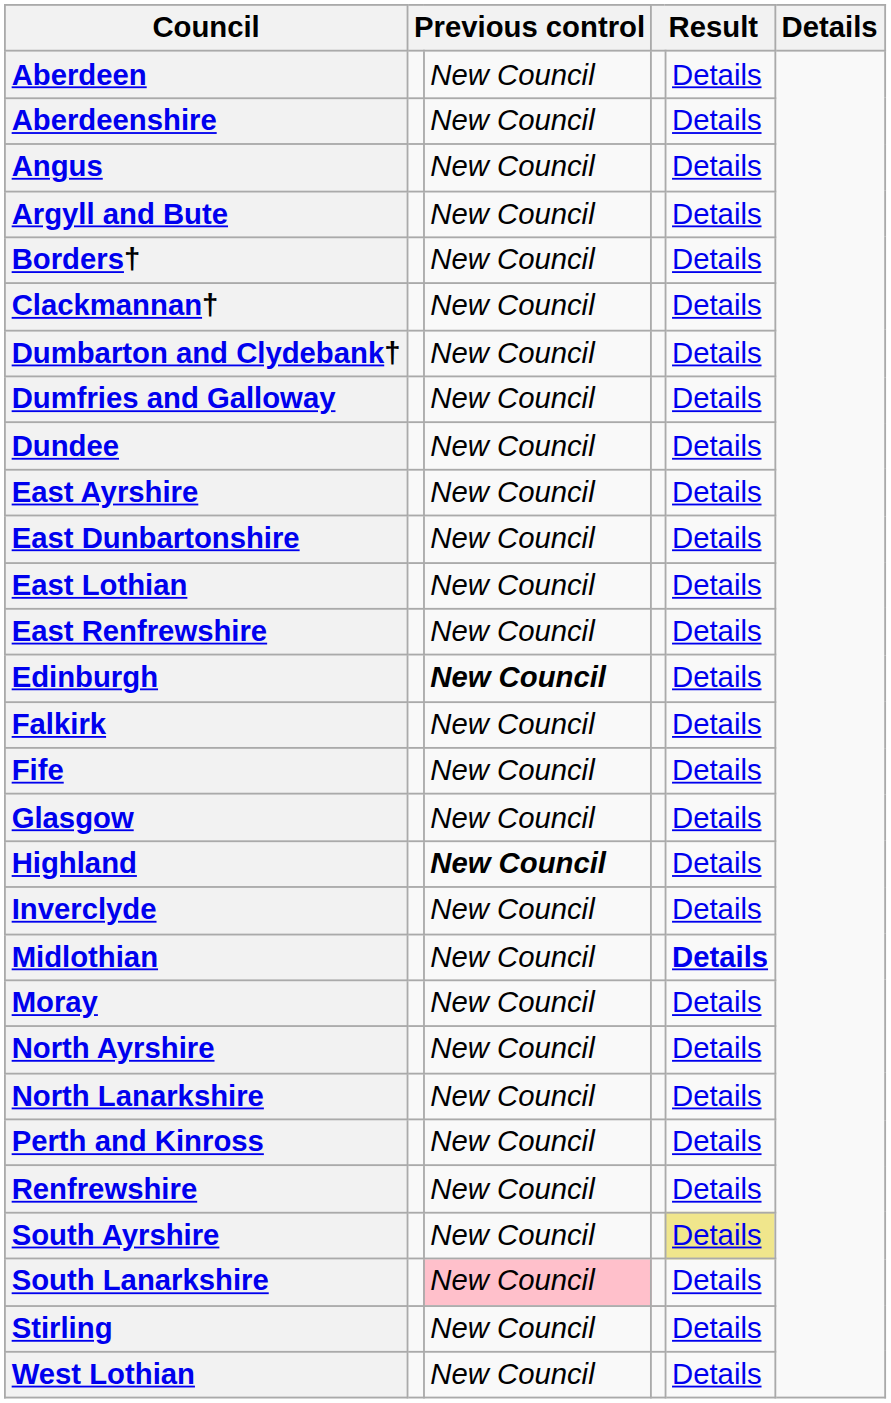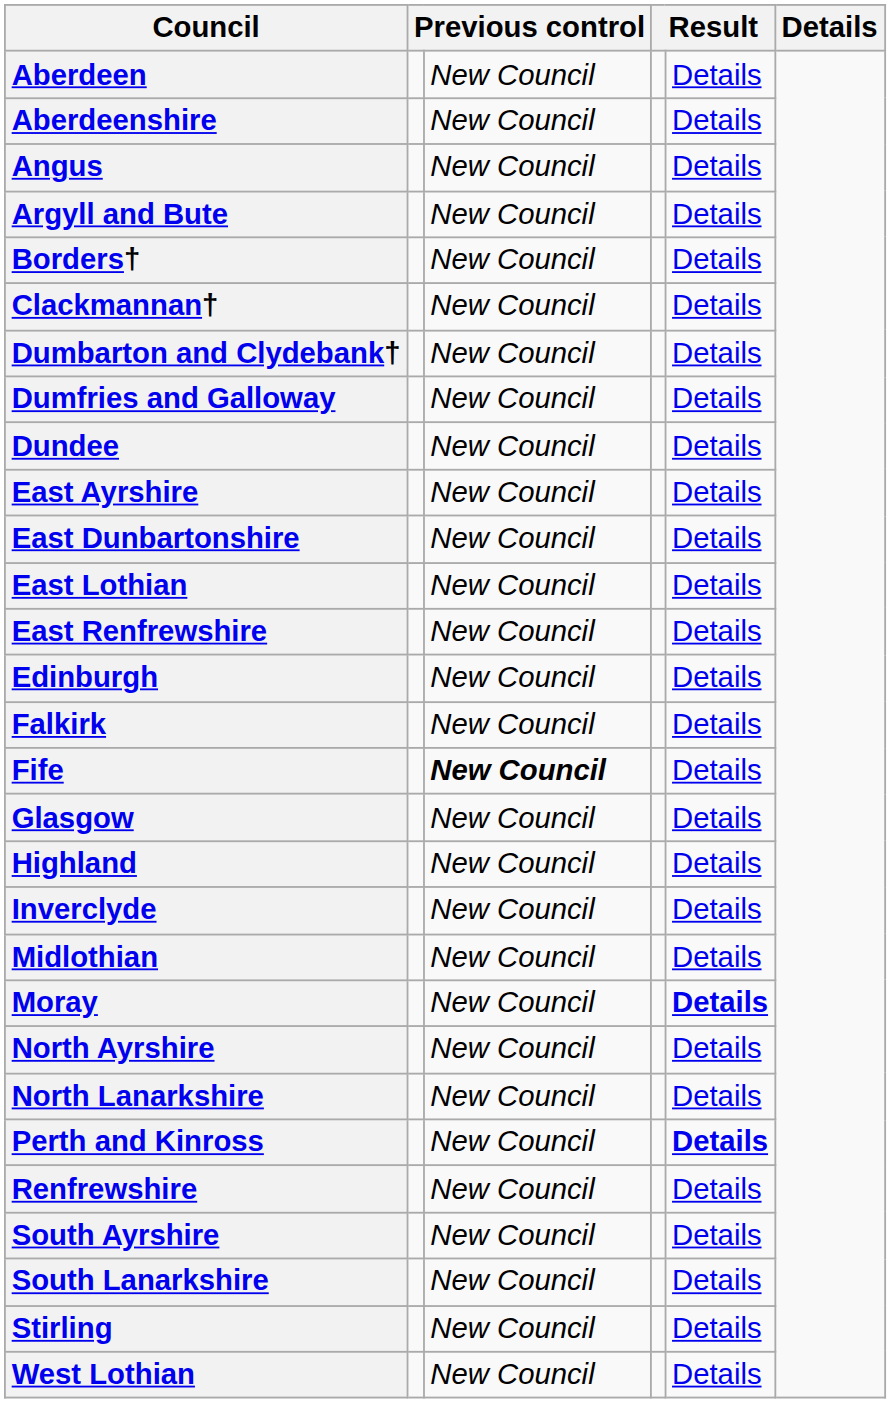(518, 677) bold -> (512, 677) normal
(512, 770) normal -> (518, 770) bold
(518, 863) bold -> (512, 863) normal
(720, 956) bold -> (717, 956) normal
(717, 1002) normal -> (720, 1002) bold
(717, 1142) normal -> (720, 1142) bold
(717, 1235) khaki background -> (717, 1235) no background
(512, 1281) pink background -> (512, 1281) no background
